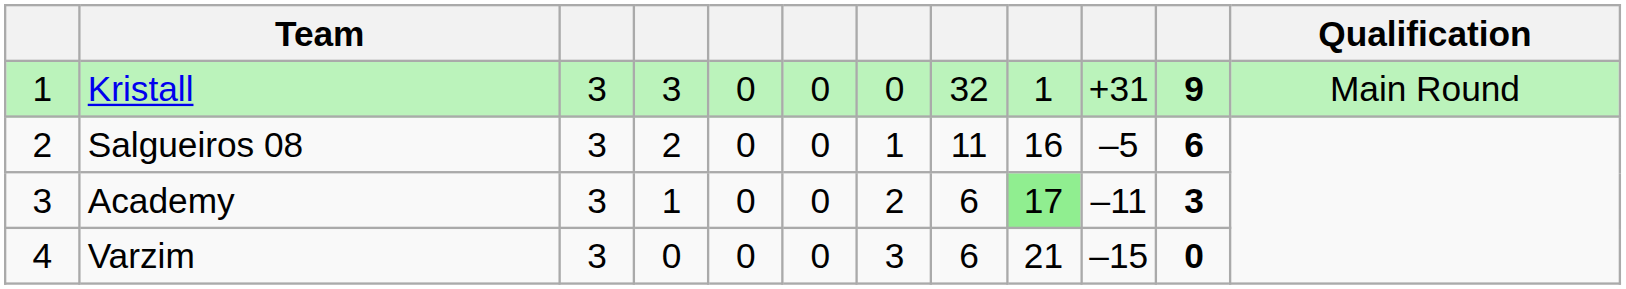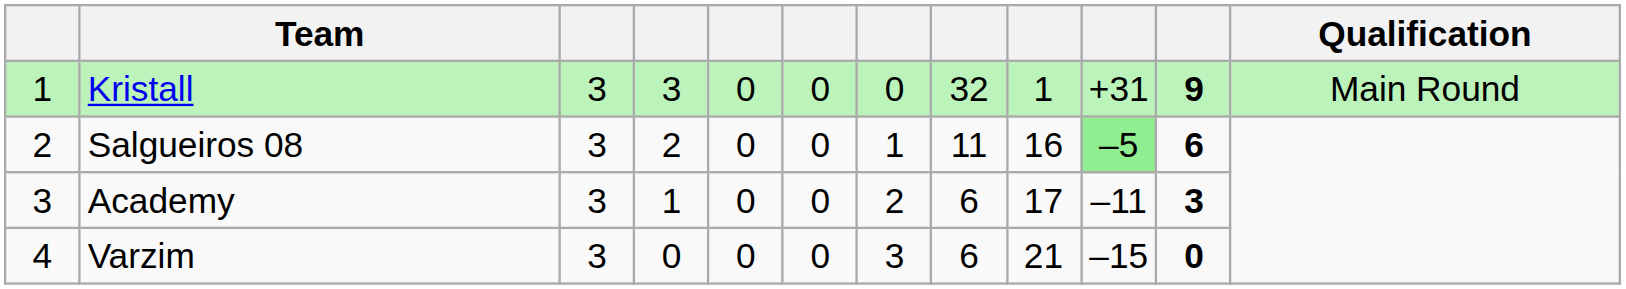(1119, 145) no background -> (1119, 145) lightgreen background
(1043, 201) lightgreen background -> (1043, 201) no background
